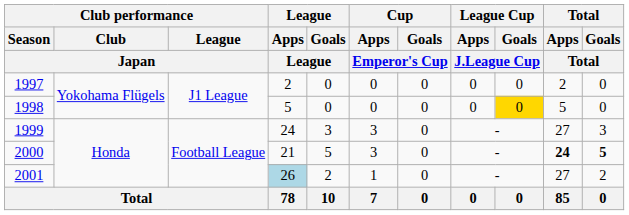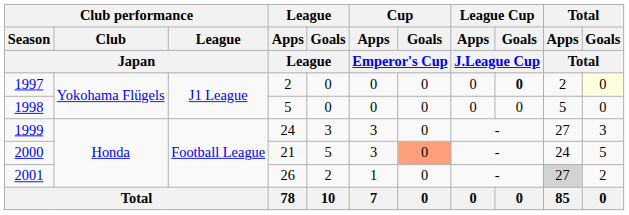(519, 84) normal -> (519, 84) bold
(603, 84) no background -> (603, 84) lightyellow background
(519, 107) gold background -> (519, 107) no background
(424, 152) no background -> (424, 152) lightsalmon background
(563, 152) bold -> (563, 152) normal
(603, 152) bold -> (603, 152) normal
(288, 175) lightblue background -> (288, 175) no background
(563, 175) no background -> (563, 175) lightgrey background
